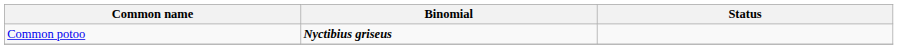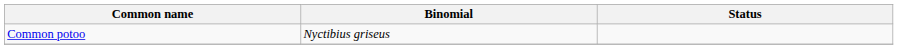(348, 34) bold -> (347, 34) normal
